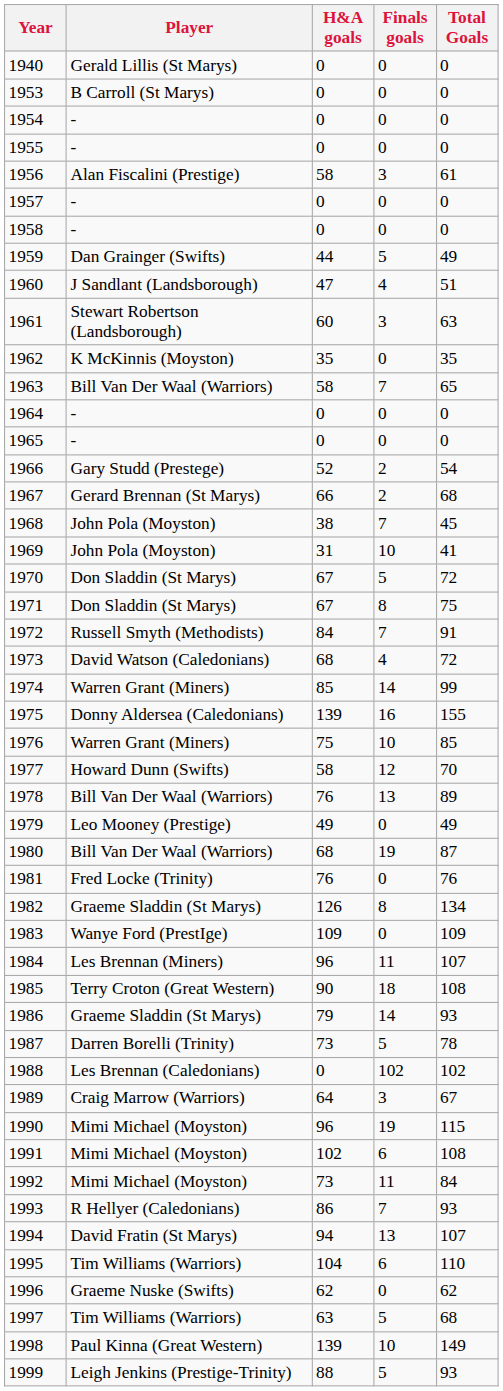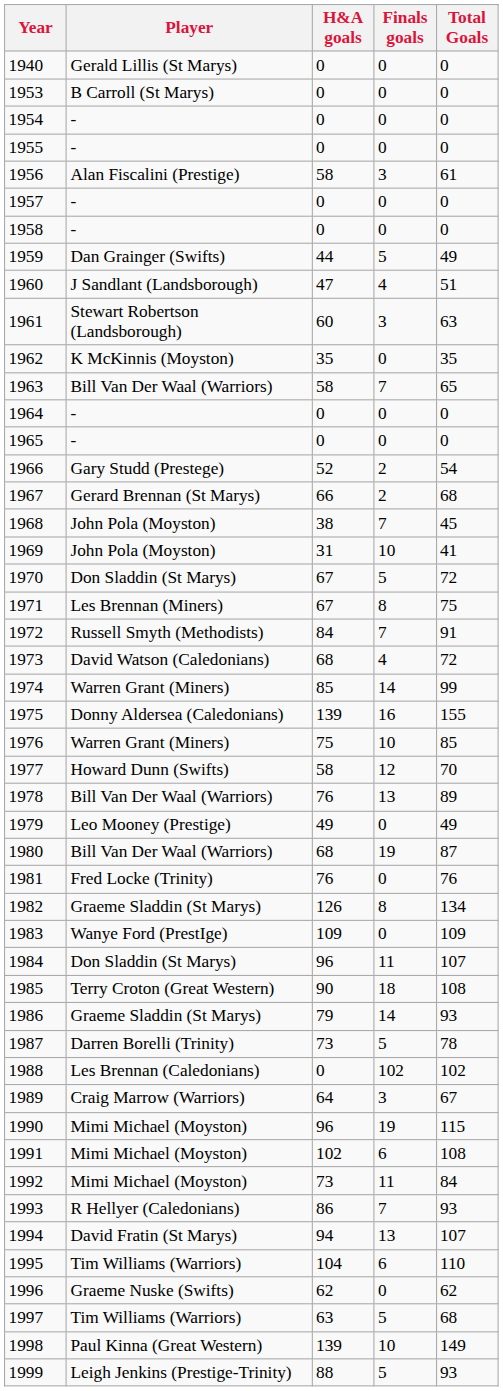(153, 605) Don Sladdin (St Marys) -> (147, 605) Les Brennan (Miners)
(147, 961) Les Brennan (Miners) -> (153, 961) Don Sladdin (St Marys)
